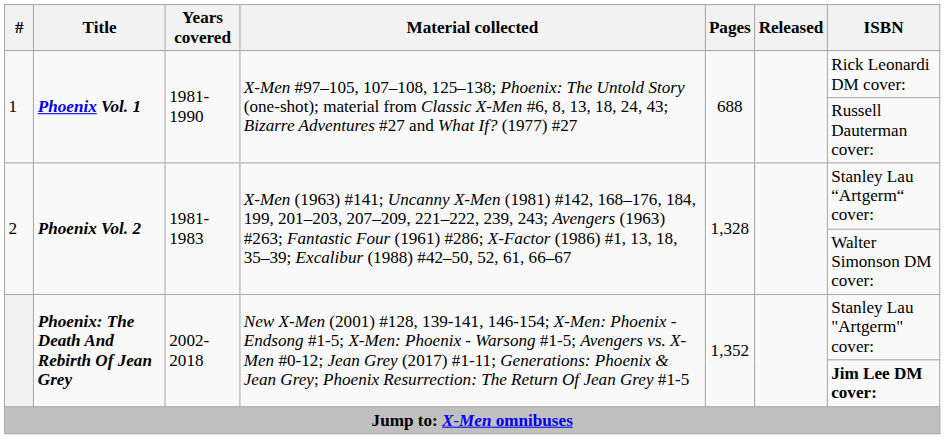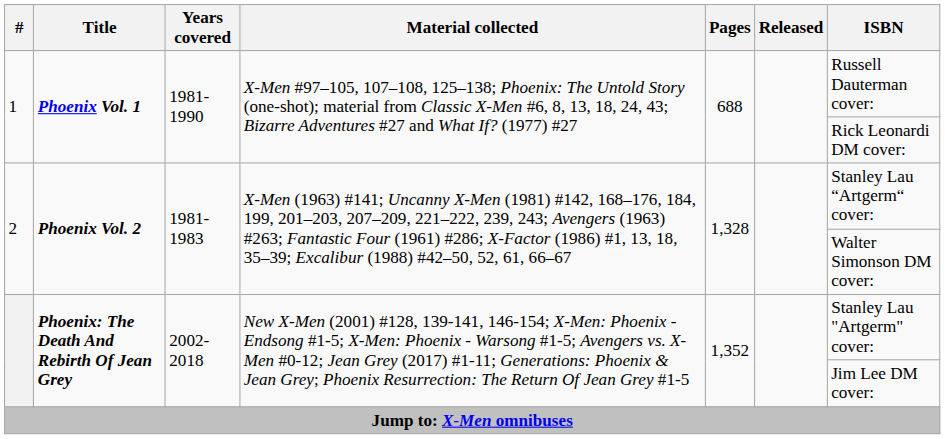(880, 74) Rick Leonardi DM cover: -> (869, 83) Russell Dauterman cover:
(869, 130) Russell Dauterman cover: -> (880, 139) Rick Leonardi DM cover:
(877, 383) bold -> (874, 383) normal
